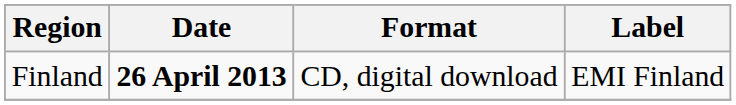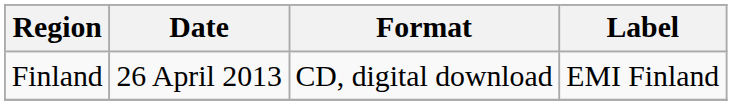(202, 75) bold -> (199, 75) normal
